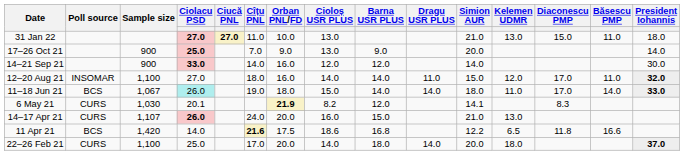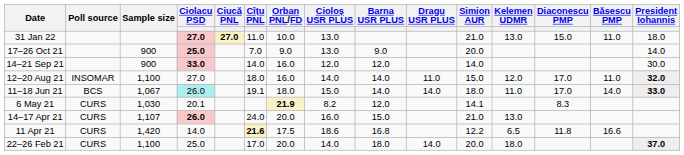(255, 91) 19.0 -> (255, 91) 19.1
(93, 131) BCS -> (93, 131) CURS
